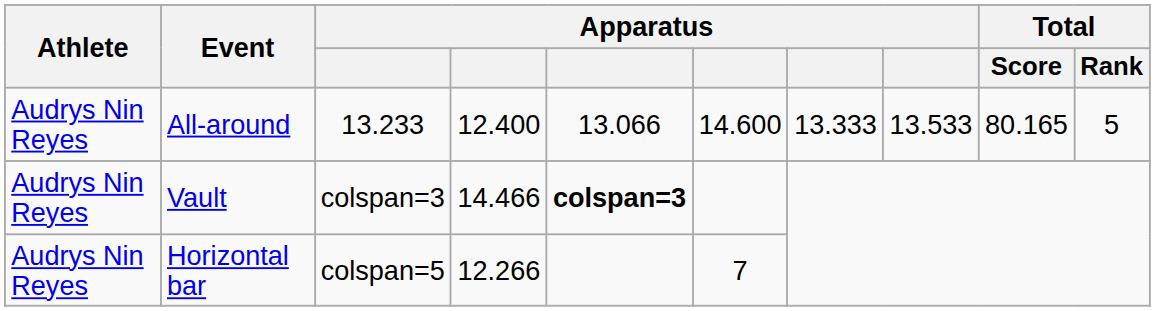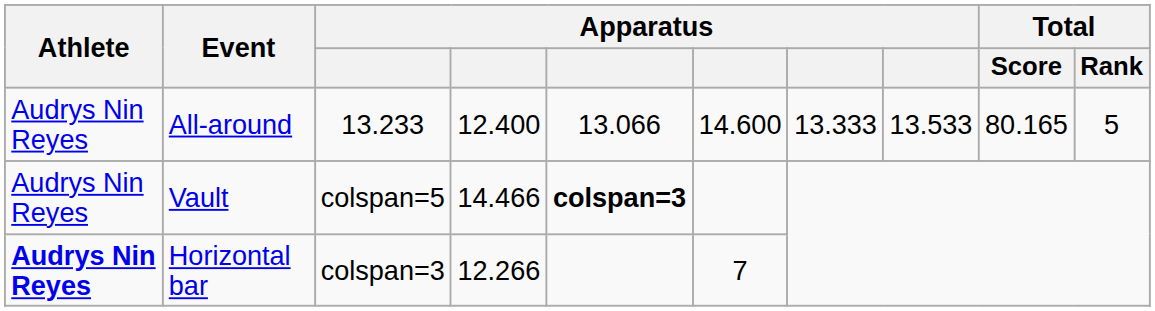(383, 198) colspan=3 -> (383, 198) colspan=5
(77, 271) normal -> (83, 271) bold
(383, 271) colspan=5 -> (383, 271) colspan=3
